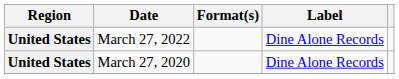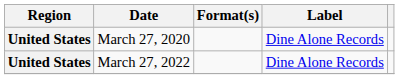rows swapped: (144, 62) <-> (144, 39)
